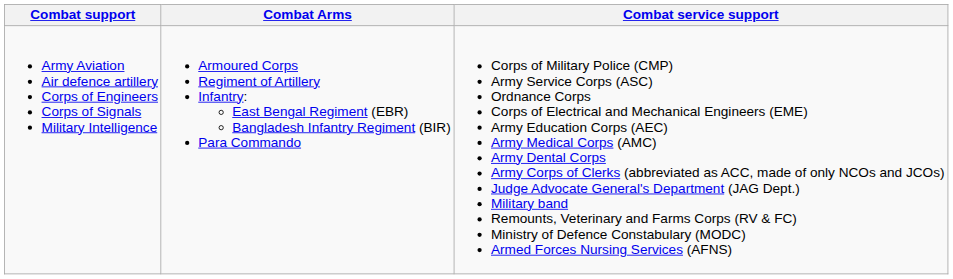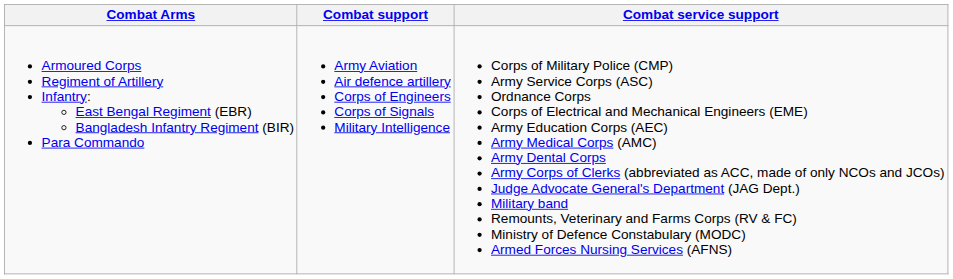columns swapped: (307, 15) <-> (83, 15)
